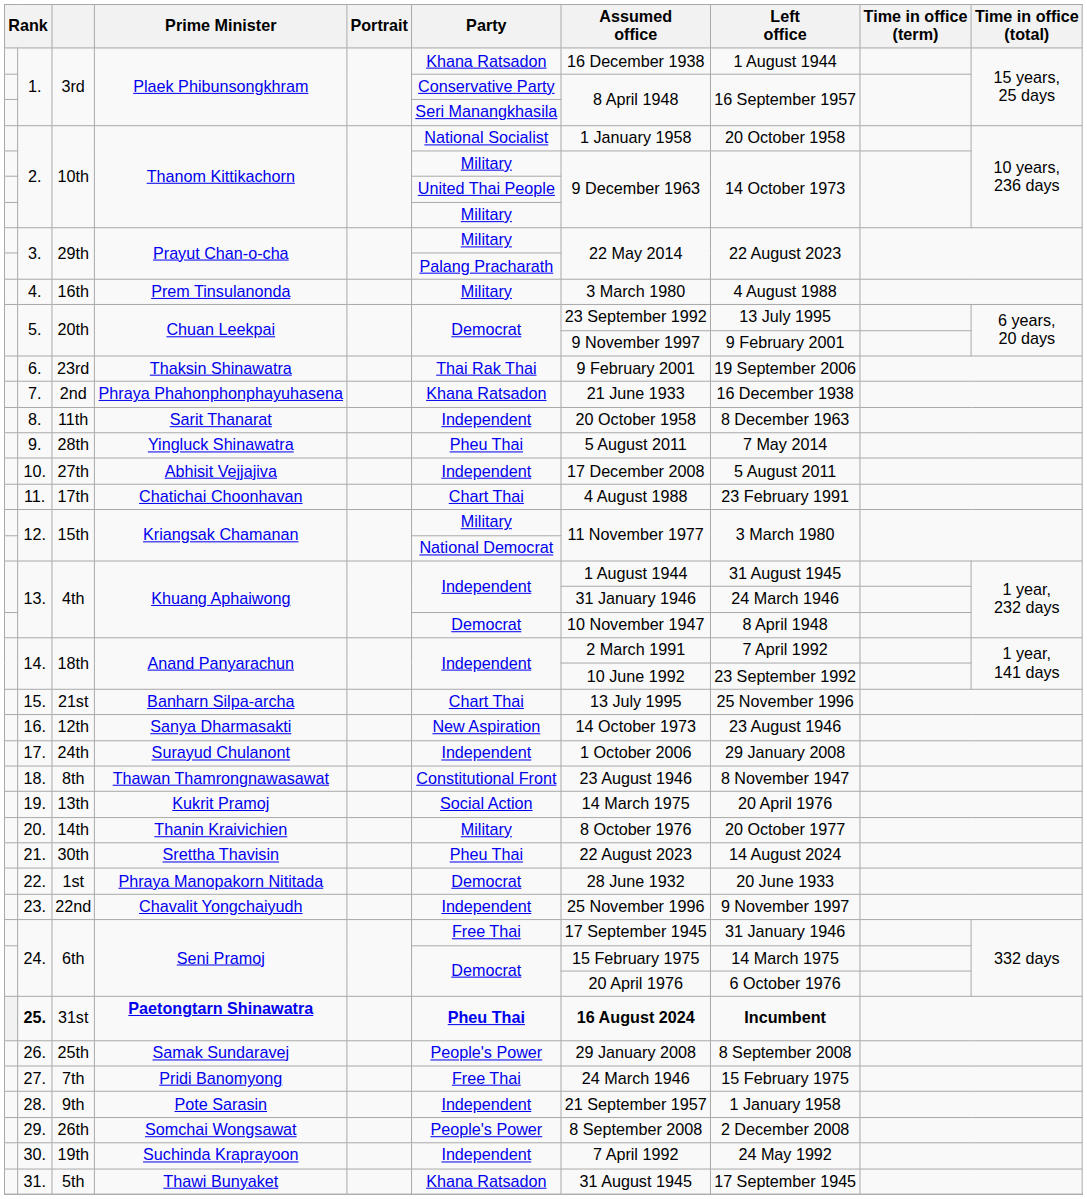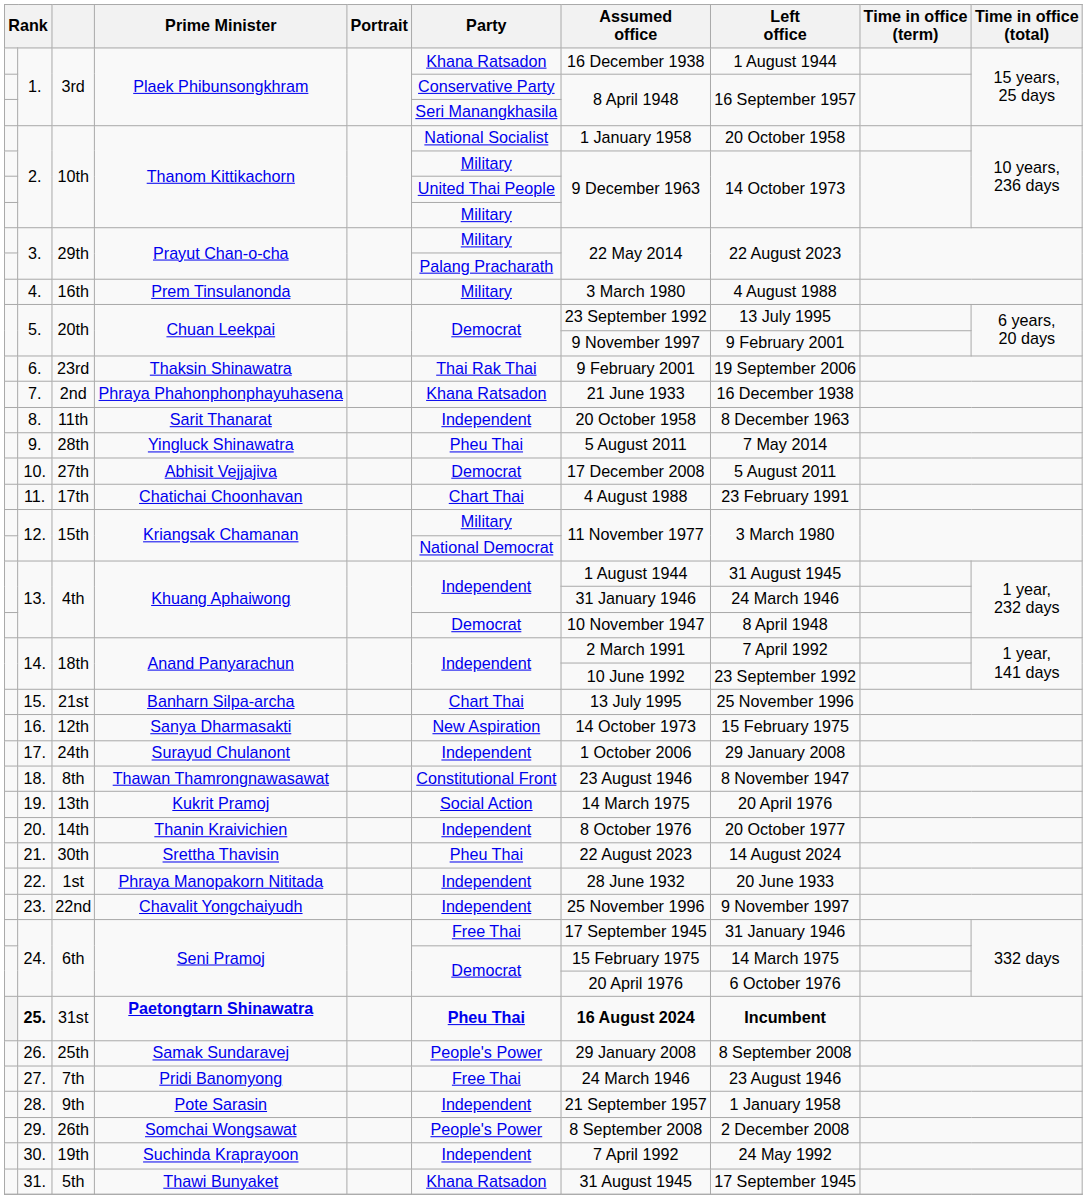(486, 471) Independent -> (486, 471) Democrat
(785, 727) 23 August 1946 -> (785, 727) 15 February 1975
(486, 829) Military -> (486, 829) Independent
(486, 881) Democrat -> (486, 881) Independent
(785, 1078) 15 February 1975 -> (785, 1078) 23 August 1946
